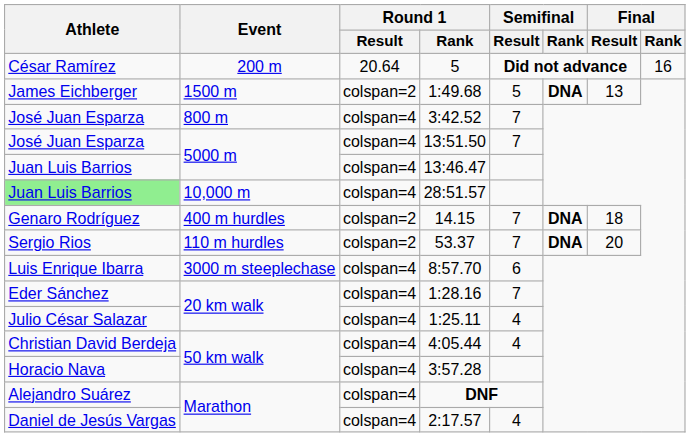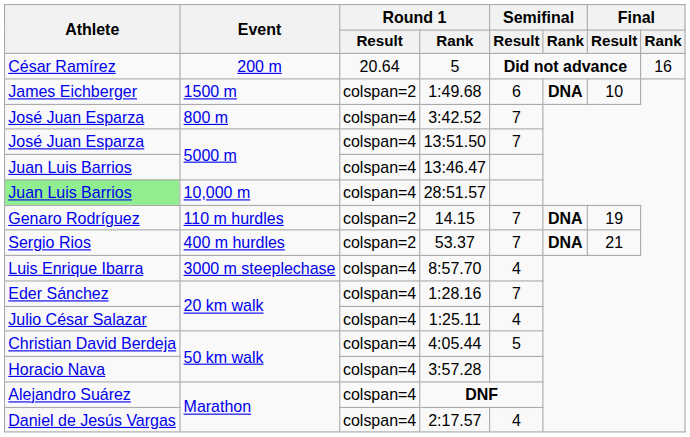(516, 92) 5 -> (516, 92) 6
(614, 92) 13 -> (614, 92) 10
(234, 218) 400 m hurdles -> (234, 218) 110 m hurdles
(614, 218) 18 -> (614, 218) 19
(234, 243) 110 m hurdles -> (234, 243) 400 m hurdles
(614, 243) 20 -> (614, 243) 21
(516, 269) 6 -> (516, 269) 4
(516, 344) 4 -> (516, 344) 5
